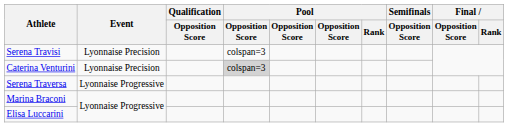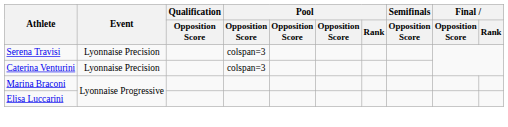(246, 68) lightgrey background -> (246, 68) no background
- row: (37, 83)
